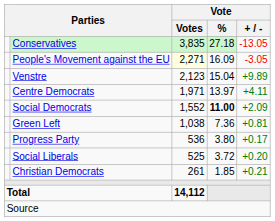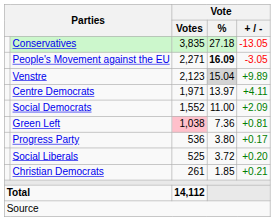(192, 60) lightyellow background -> (192, 60) no background
(222, 60) normal -> (222, 60) bold
(222, 76) no background -> (222, 76) lightgrey background
(222, 108) bold -> (222, 108) normal
(192, 124) no background -> (192, 124) pink background
